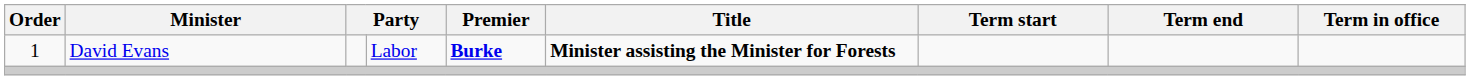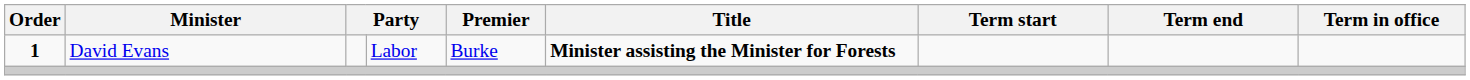(35, 50) normal -> (35, 50) bold
(476, 50) bold -> (474, 50) normal
